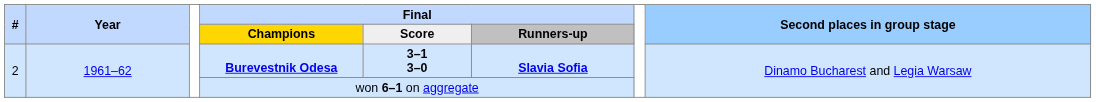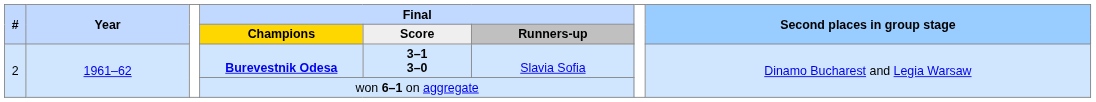(553, 68) bold -> (553, 68) normal
